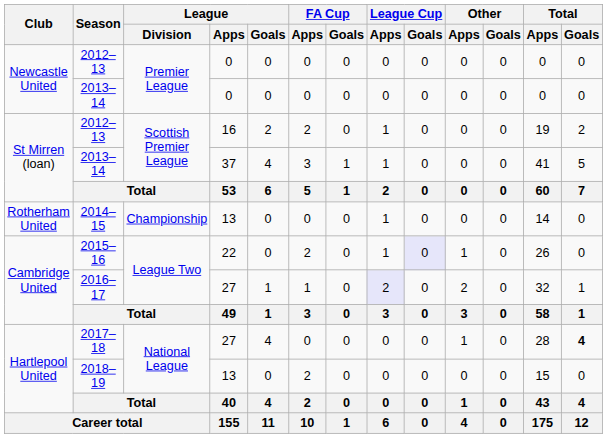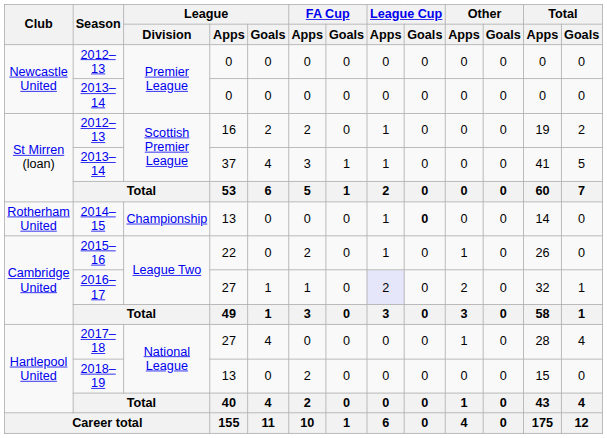(425, 218) normal -> (425, 218) bold
(425, 253) lavender background -> (425, 253) no background
(582, 341) bold -> (582, 341) normal
